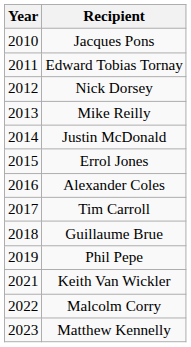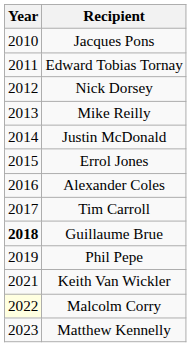(23, 233) normal -> (23, 233) bold
(23, 305) no background -> (23, 305) lightyellow background
